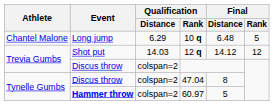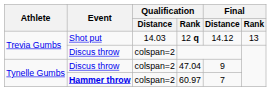- row: (193, 39)
(257, 52) 12 -> (254, 39) 13
(225, 80) 8 -> (222, 66) 9
(225, 94) 5 -> (222, 80) 7
